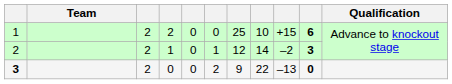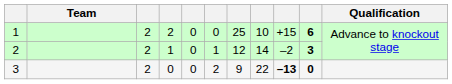(16, 69) bold -> (16, 69) normal
(286, 69) normal -> (286, 69) bold
